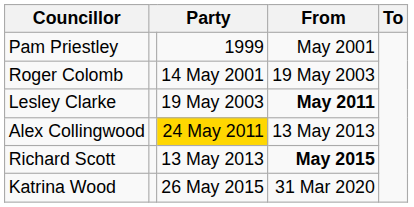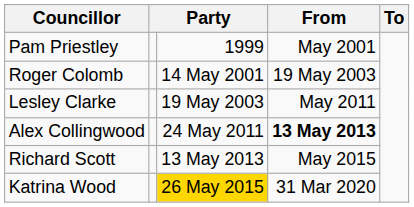(336, 103) bold -> (337, 103) normal
(213, 131) gold background -> (213, 131) no background
(323, 131) normal -> (324, 131) bold
(335, 159) bold -> (337, 159) normal
(213, 187) no background -> (213, 187) gold background
